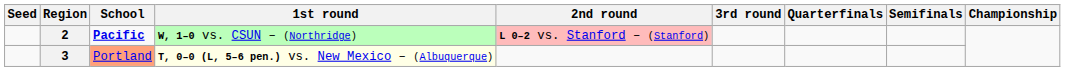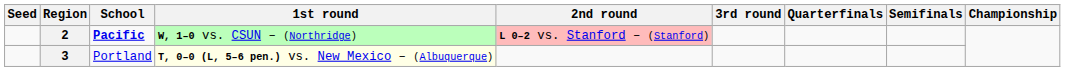(122, 56) lightsalmon background -> (122, 56) no background
